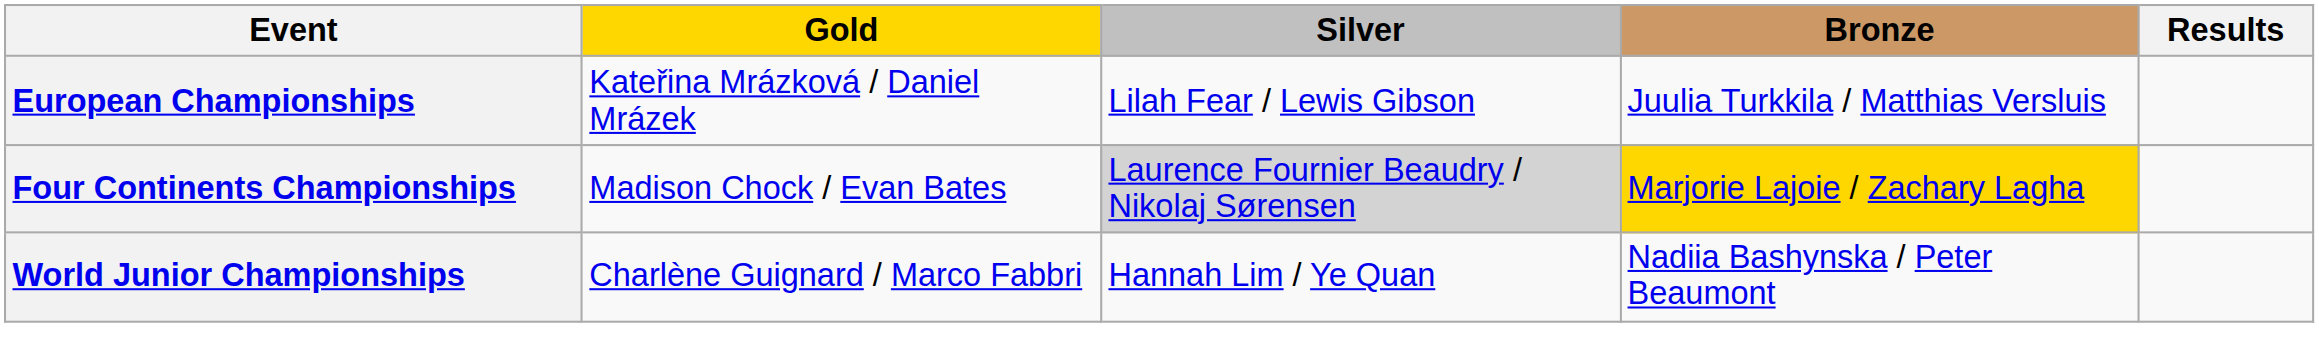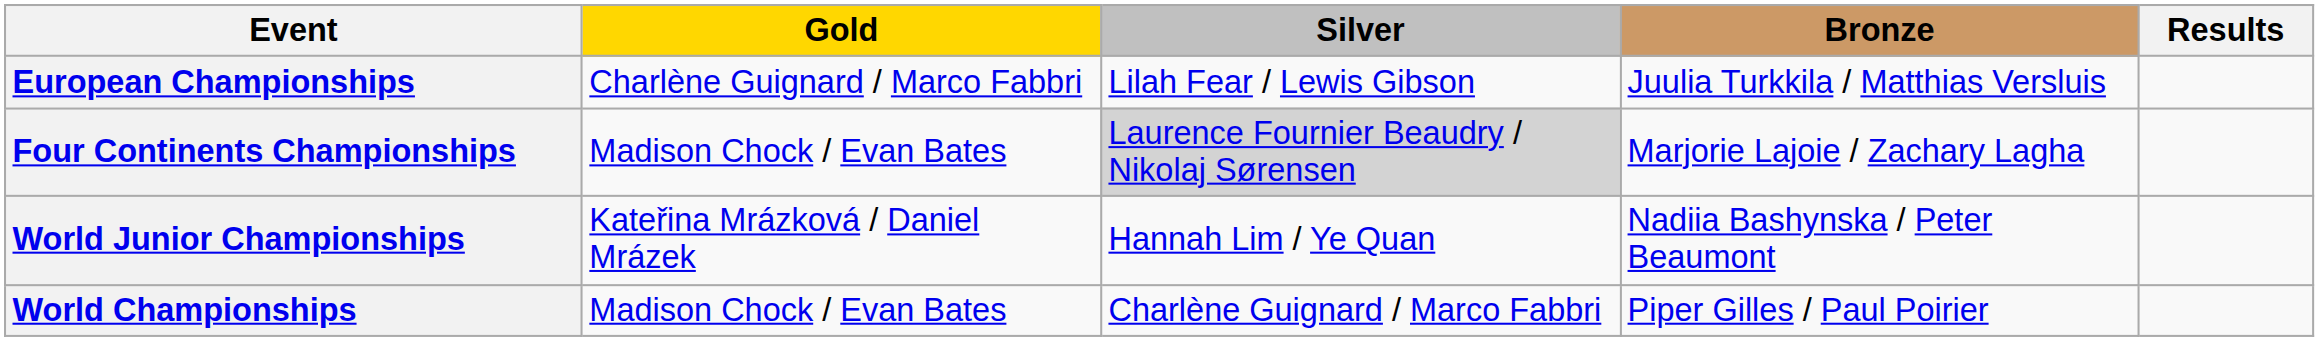(784, 100) Kateřina Mrázková / Daniel Mrázek -> (836, 81) Charlène Guignard / Marco Fabbri
(1856, 188) gold background -> (1856, 151) no background
(836, 276) Charlène Guignard / Marco Fabbri -> (784, 239) Kateřina Mrázková / Daniel Mrázek
+ row: (185, 309)
